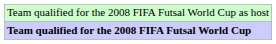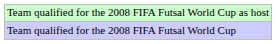(129, 30) bold -> (121, 30) normal
